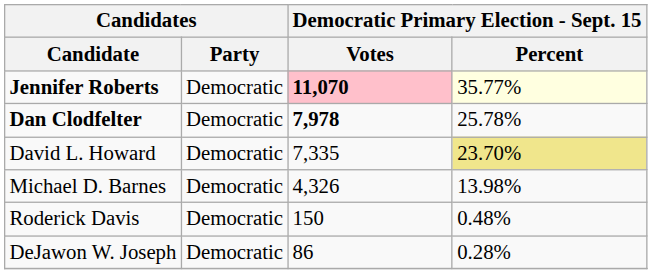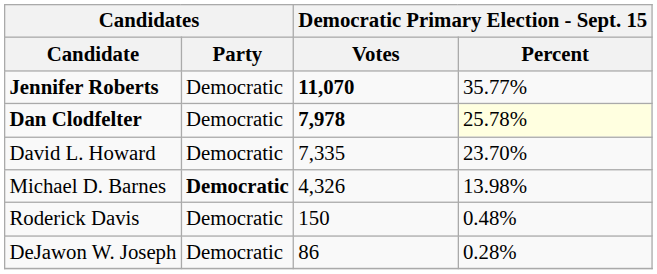(321, 86) pink background -> (326, 86) no background
(489, 86) lightyellow background -> (495, 86) no background
(489, 119) no background -> (495, 119) lightyellow background
(489, 152) khaki background -> (495, 152) no background
(235, 185) normal -> (237, 185) bold
